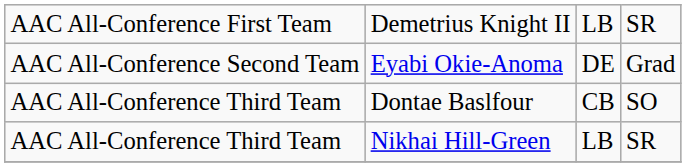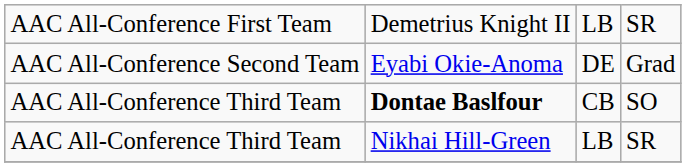(452, 102) normal -> (457, 102) bold
